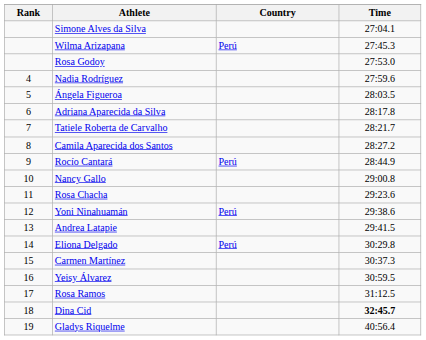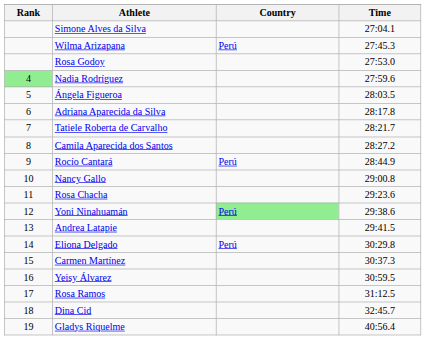(28, 79) no background -> (28, 79) lightgreen background
(228, 211) no background -> (228, 211) lightgreen background
(380, 310) bold -> (380, 310) normal
